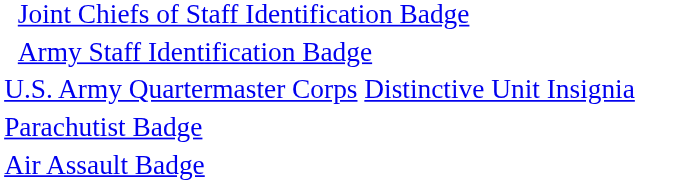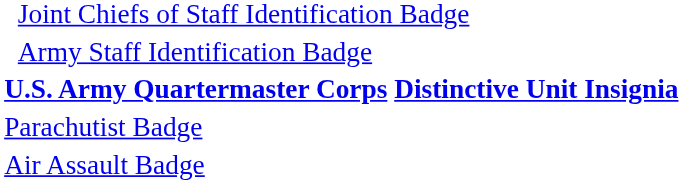(319, 89) normal -> (341, 89) bold
